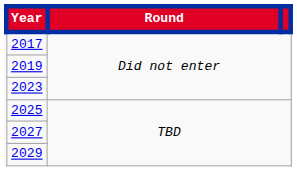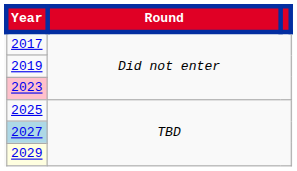(27, 88) no background -> (27, 88) pink background
(27, 132) no background -> (27, 132) lightblue background
(27, 154) no background -> (27, 154) lightyellow background
